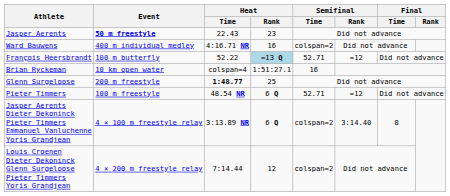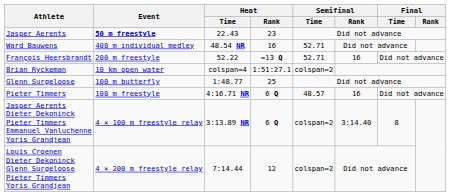(228, 45) 4:16.71 NR -> (228, 45) 48.54 NR
(314, 45) colspan=2 -> (314, 45) 52.71
(128, 57) 100 m butterfly -> (128, 57) 200 m freestyle
(272, 57) lightblue background -> (272, 57) no background
(356, 57) =12 -> (356, 57) 16
(314, 69) 16 -> (314, 69) colspan=2
(128, 81) 200 m freestyle -> (128, 81) 100 m butterfly
(228, 81) bold -> (228, 81) normal
(228, 93) 48.54 NR -> (228, 93) 4:16.71 NR
(314, 93) 52.71 -> (314, 93) 48.57
(356, 93) =12 -> (356, 93) 16
